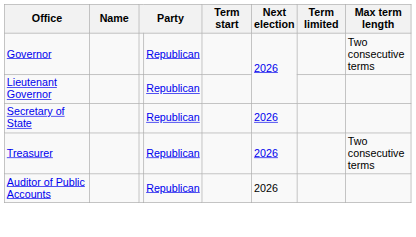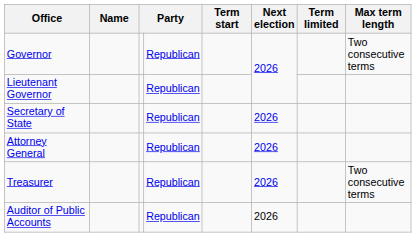+ row: (27, 147)
